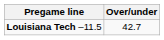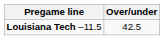(132, 27) 42.7 -> (132, 27) 42.5
